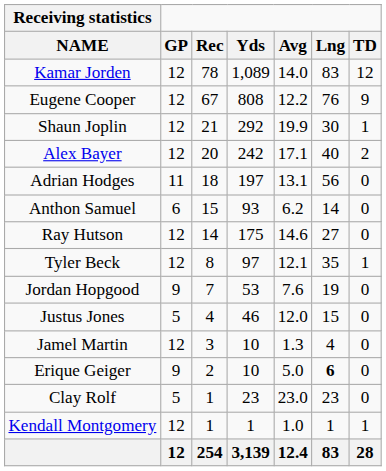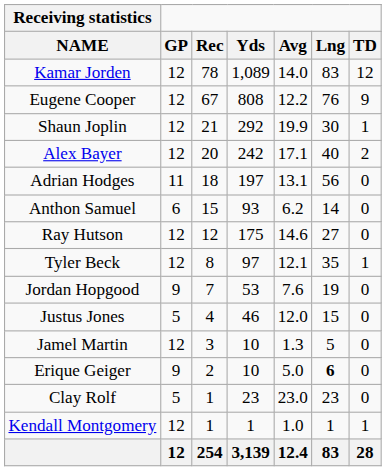(210, 235) 14 -> (210, 235) 12
(330, 343) 4 -> (330, 343) 5
